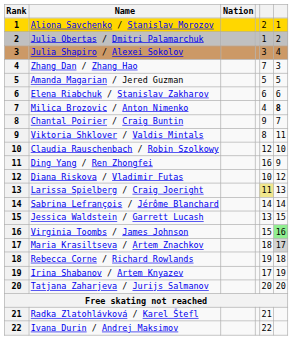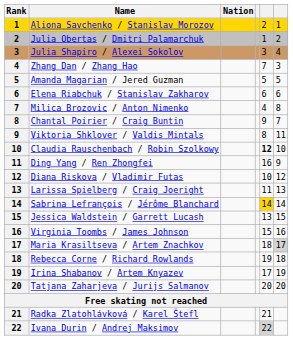(278, 108) bold -> (278, 108) normal
(267, 149) normal -> (267, 149) bold
(267, 190) khaki background -> (267, 190) no background
(267, 204) no background -> (267, 204) gold background
(281, 232) lightgreen background -> (281, 232) no background
(267, 328) no background -> (267, 328) lightgrey background
